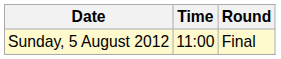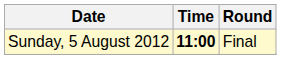(195, 41) normal -> (196, 41) bold
